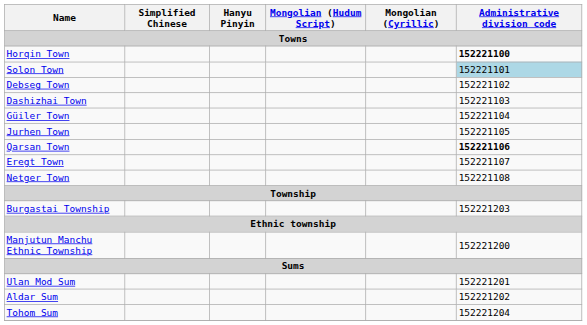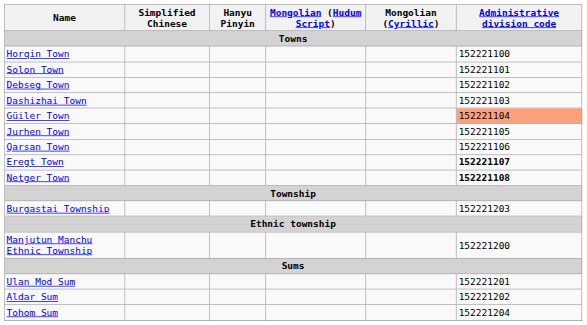(484, 54) bold -> (484, 54) normal
(484, 69) lightblue background -> (484, 69) no background
(484, 116) no background -> (484, 116) lightsalmon background
(484, 147) bold -> (484, 147) normal
(484, 162) normal -> (484, 162) bold
(484, 178) normal -> (484, 178) bold
